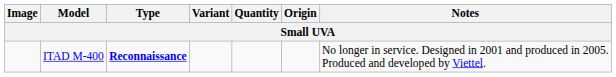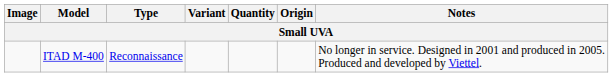(148, 56) bold -> (146, 56) normal
